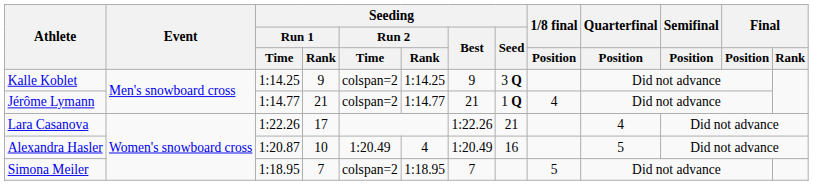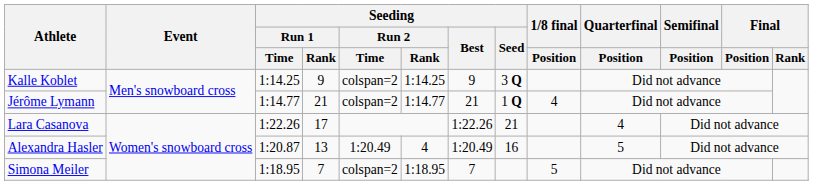(321, 147) 10 -> (321, 147) 13
